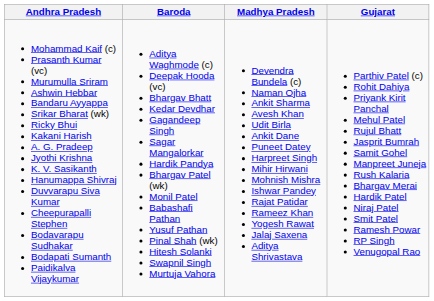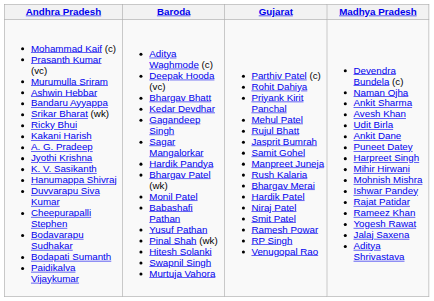columns swapped: (378, 12) <-> (276, 12)
